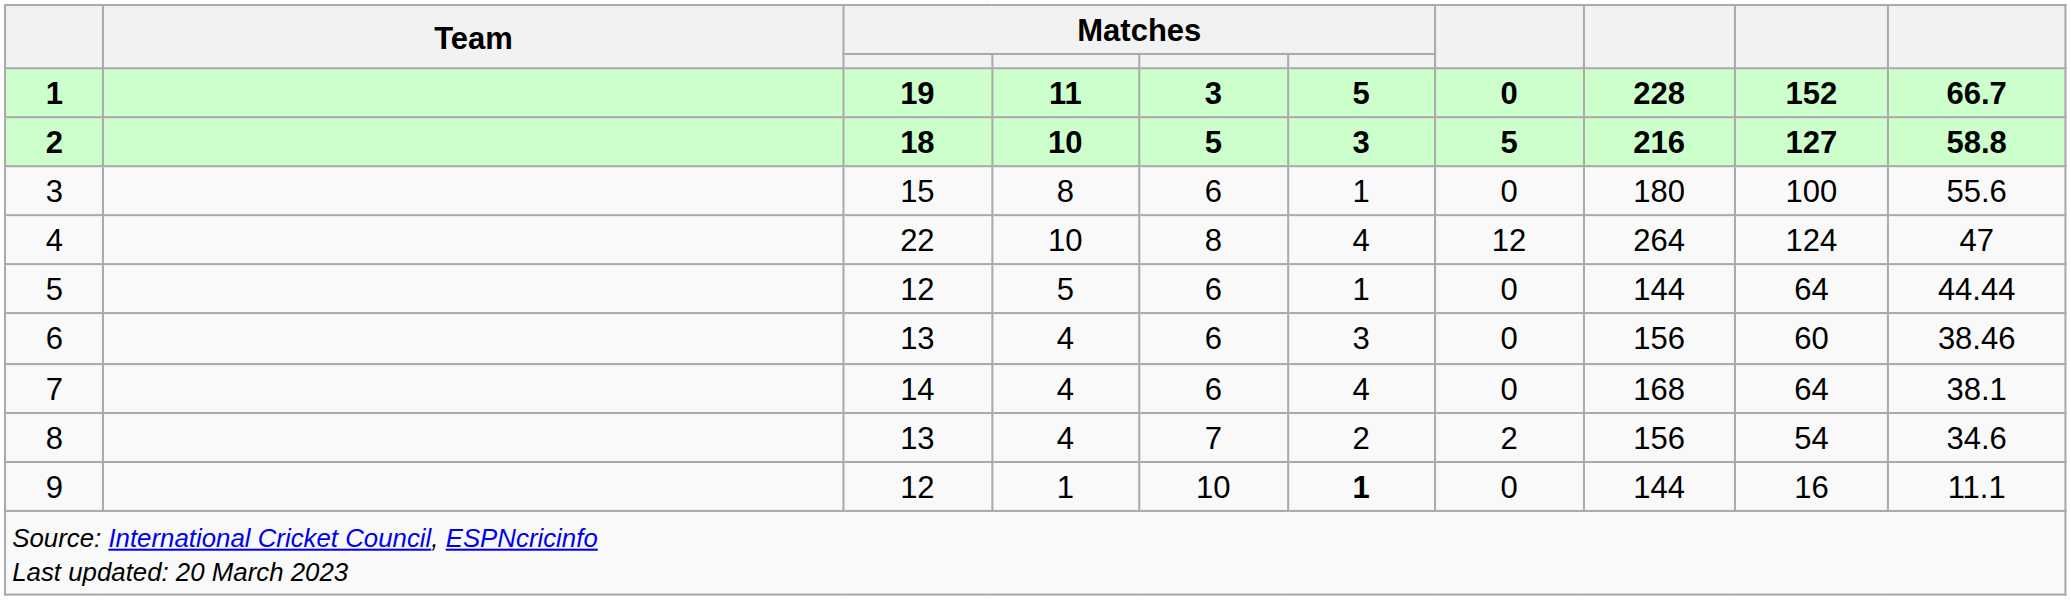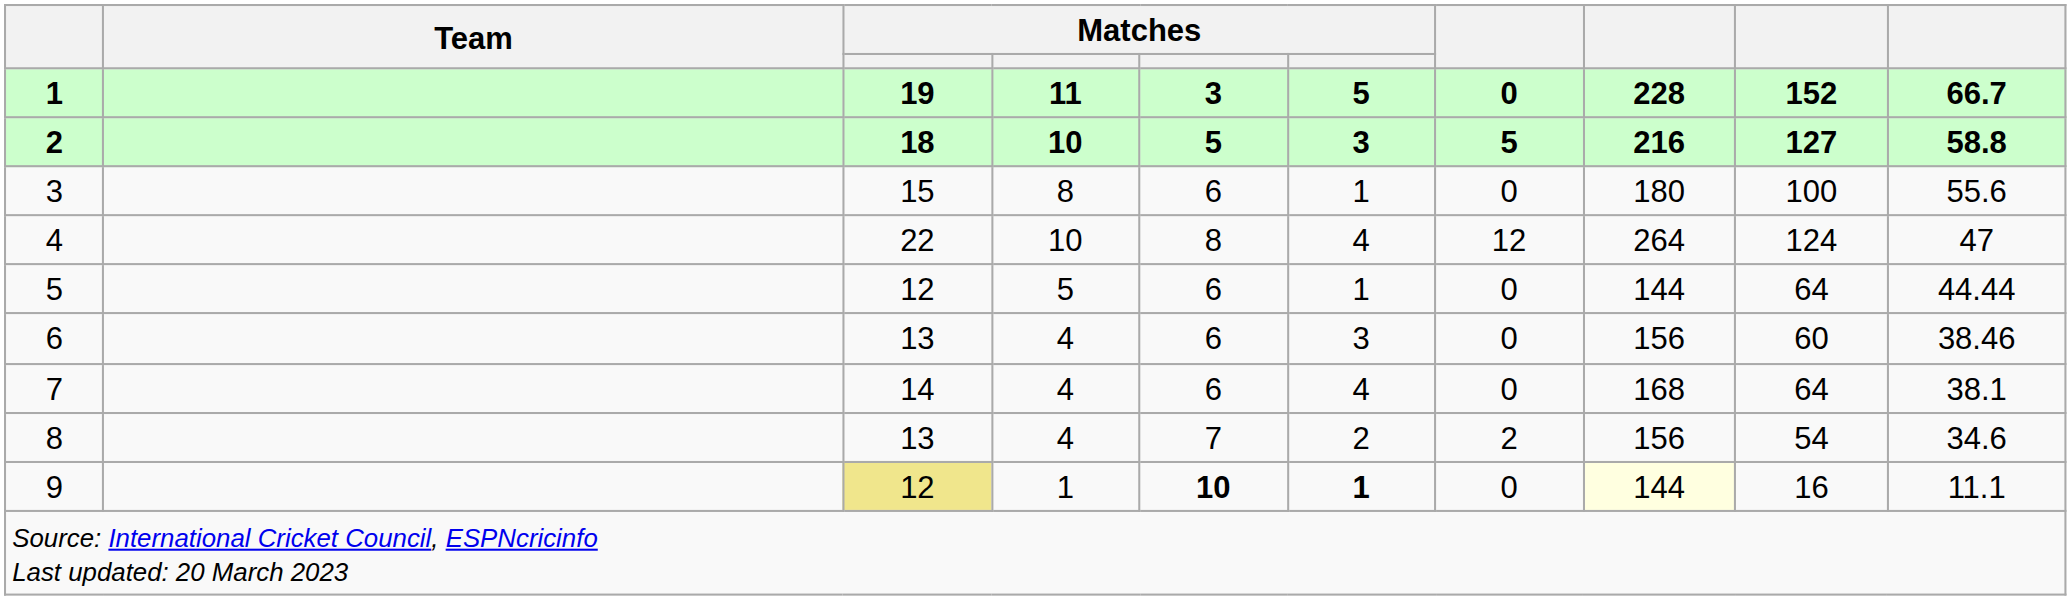(917, 486) no background -> (917, 486) khaki background
(1213, 486) normal -> (1213, 486) bold
(1659, 486) no background -> (1659, 486) lightyellow background
